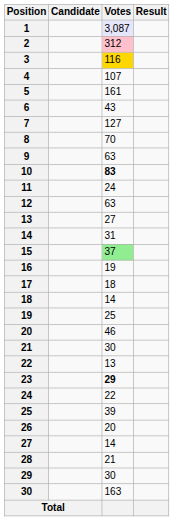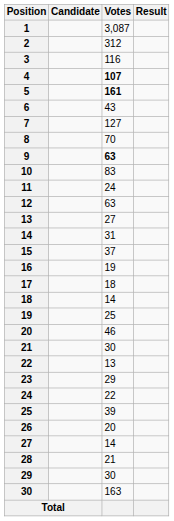(117, 28) lavender background -> (117, 28) no background
(113, 44) pink background -> (113, 44) no background
(112, 60) gold background -> (112, 60) no background
(113, 76) normal -> (113, 76) bold
(113, 92) normal -> (113, 92) bold
(110, 156) normal -> (110, 156) bold
(110, 172) bold -> (110, 172) normal
(110, 252) lightgreen background -> (110, 252) no background
(110, 380) bold -> (110, 380) normal
